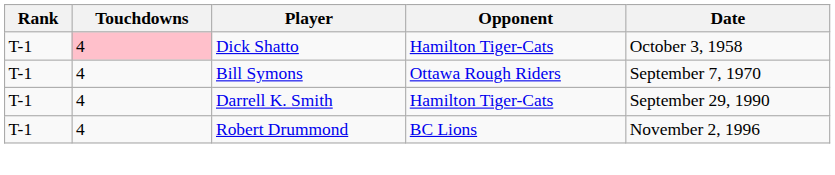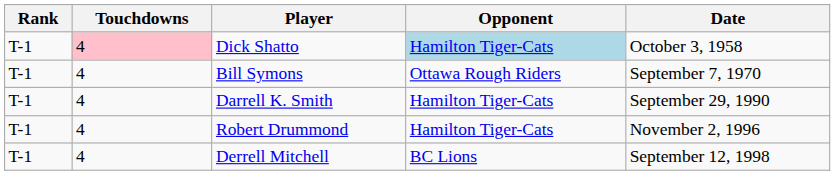(482, 45) no background -> (482, 45) lightblue background
(443, 128) BC Lions -> (482, 128) Hamilton Tiger-Cats
+ row: (272, 156)
